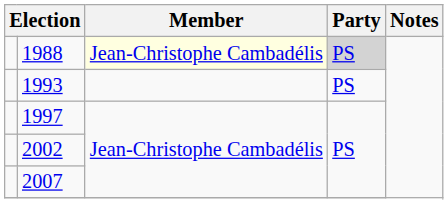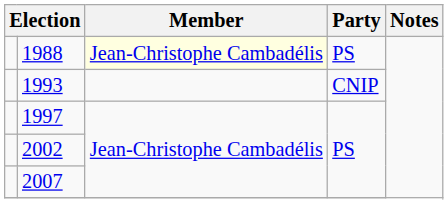(344, 52) lightgrey background -> (344, 52) no background
(344, 85) PS -> (355, 85) CNIP
